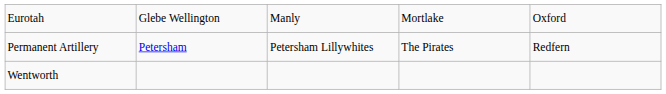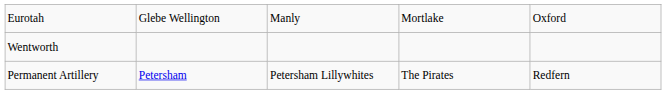rows swapped: (53, 47) <-> (33, 75)
